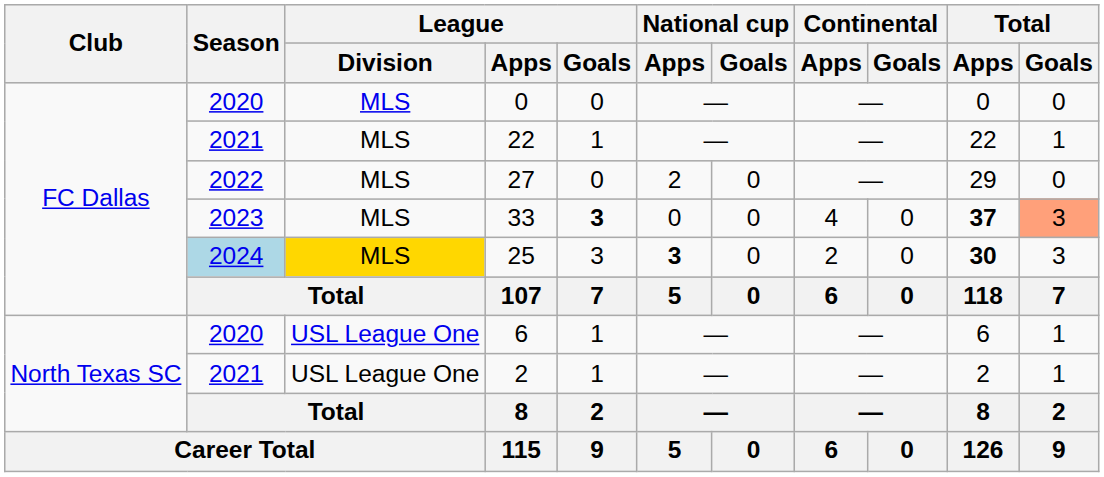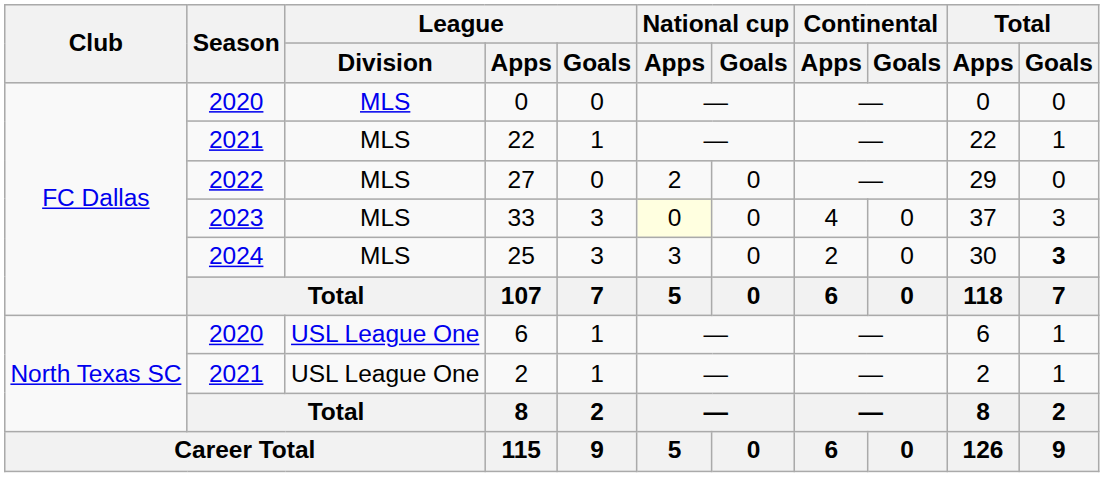(597, 218) bold -> (597, 218) normal
(675, 218) no background -> (675, 218) lightyellow background
(983, 218) bold -> (983, 218) normal
(1059, 218) lightsalmon background -> (1059, 218) no background
(236, 256) lightblue background -> (236, 256) no background
(385, 256) gold background -> (385, 256) no background
(675, 256) bold -> (675, 256) normal
(983, 256) bold -> (983, 256) normal
(1059, 256) normal -> (1059, 256) bold
